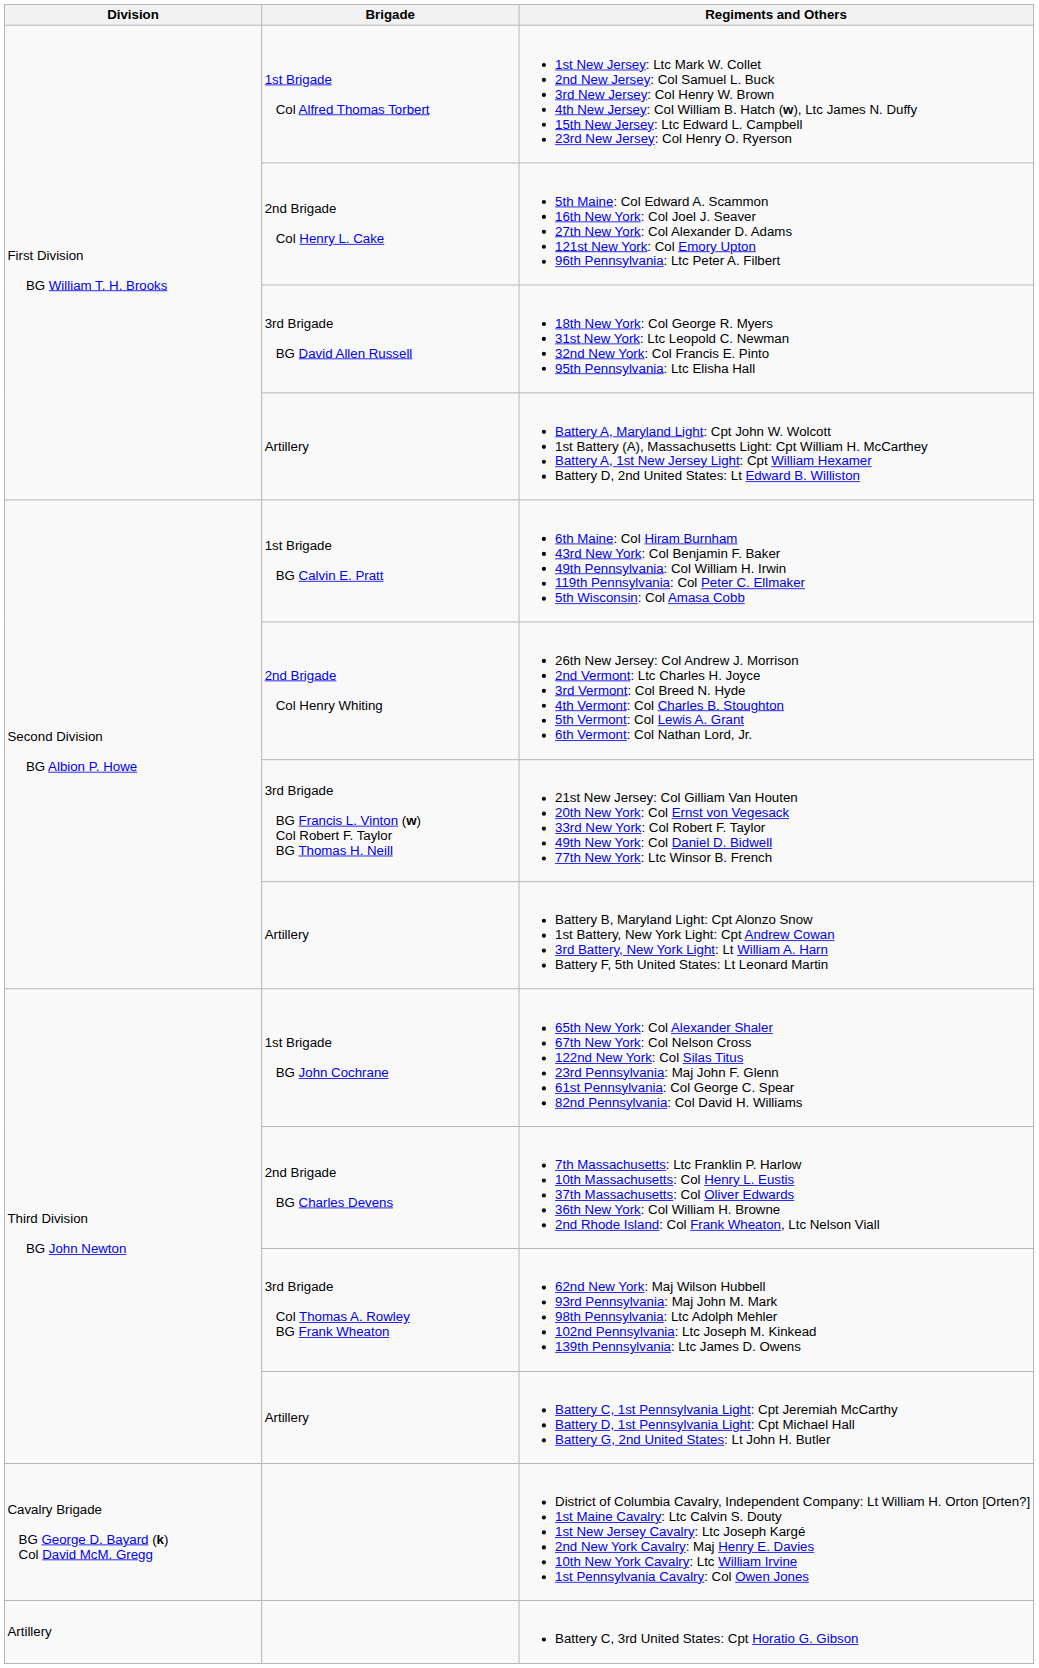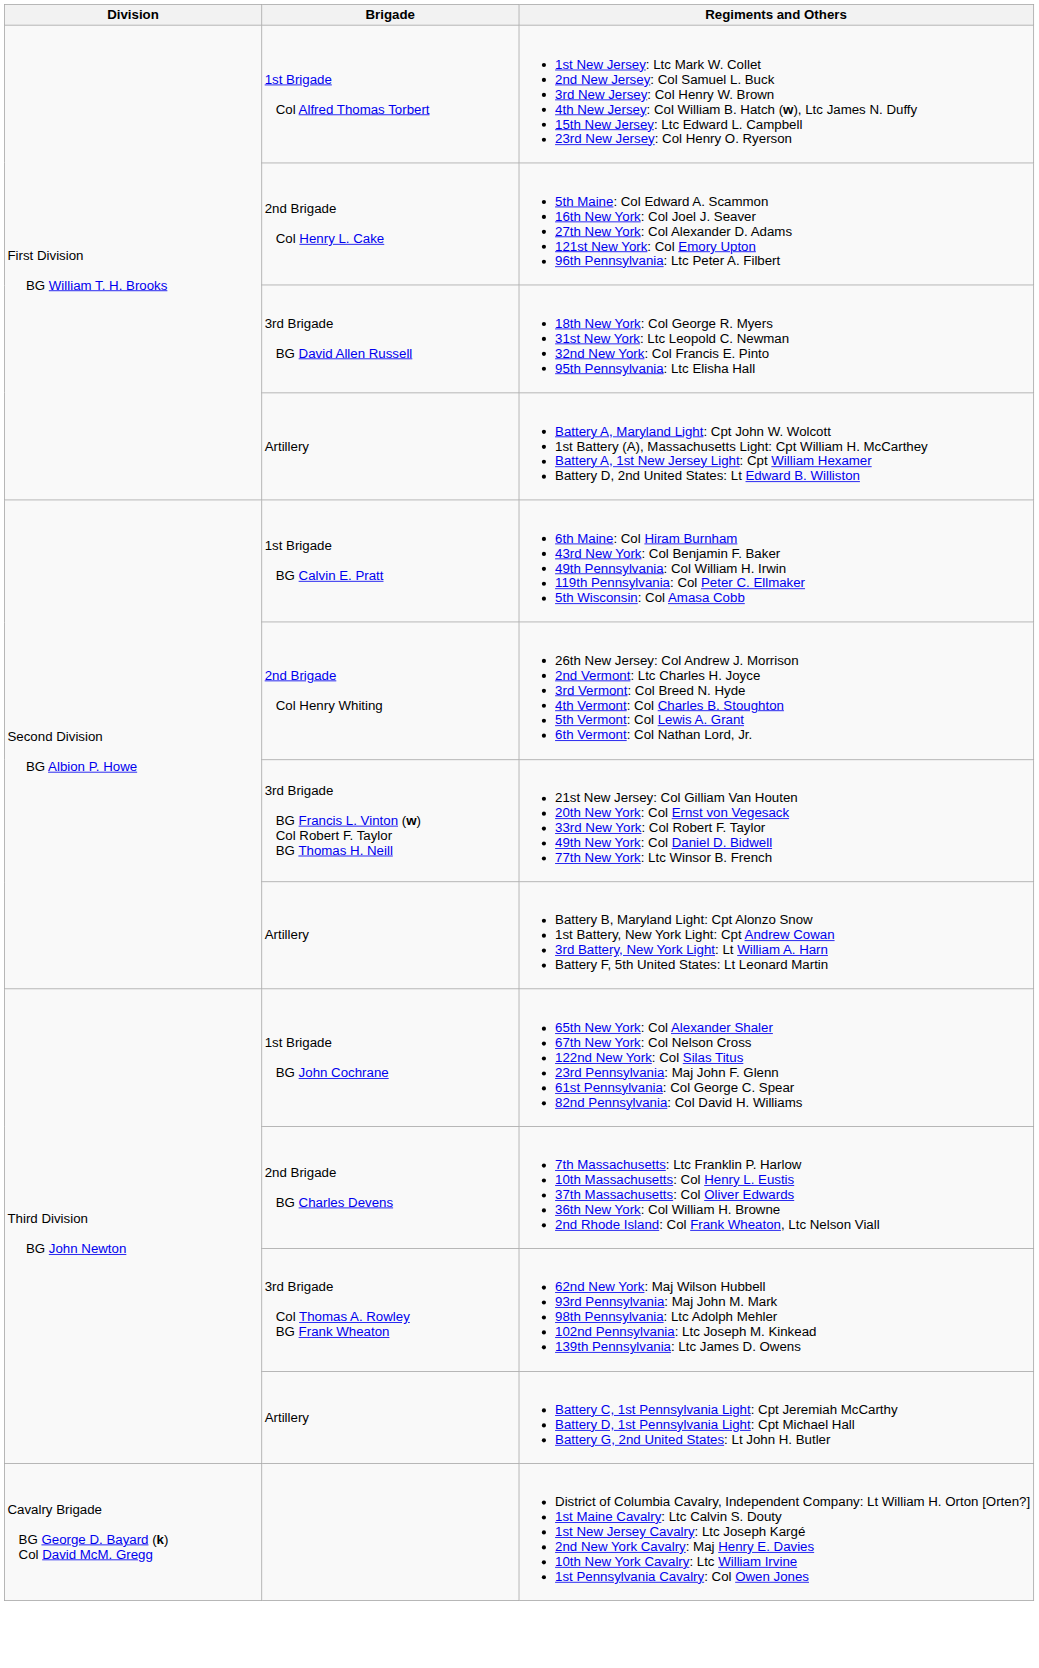- row: (776, 1639)
